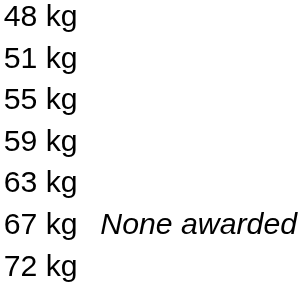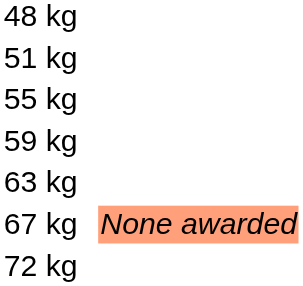(199, 224) no background -> (199, 224) lightsalmon background
